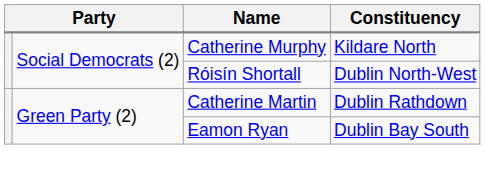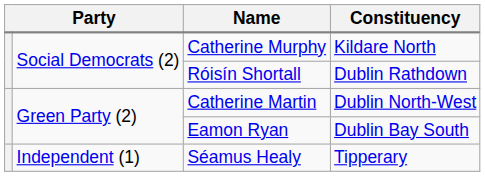(405, 74) Dublin North-West -> (401, 74) Dublin Rathdown
(401, 102) Dublin Rathdown -> (405, 102) Dublin North-West
+ row: (244, 157)
